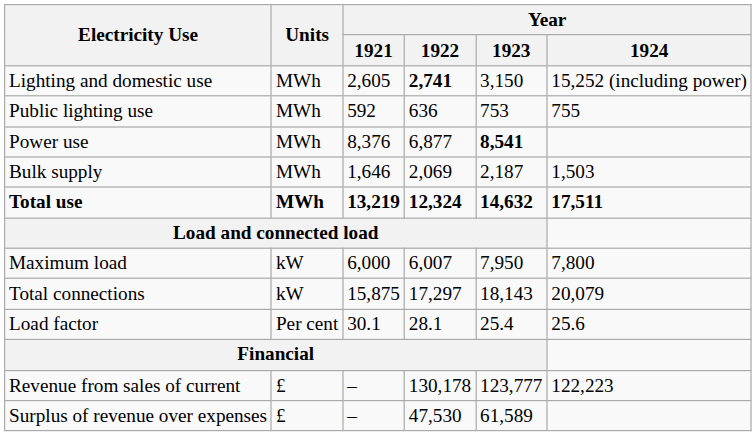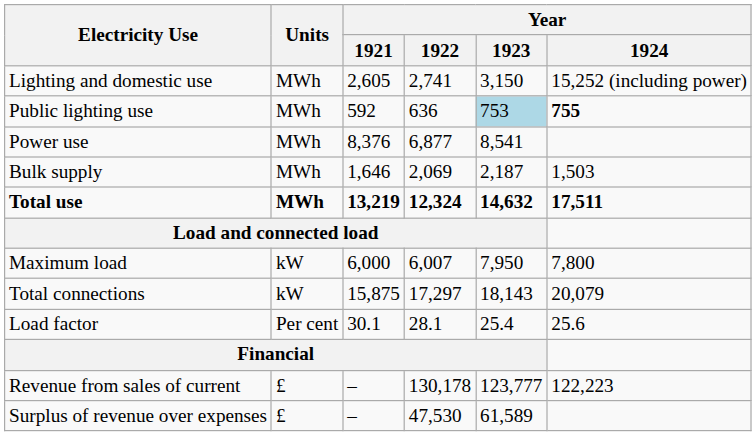(430, 80) bold -> (430, 80) normal
(494, 111) no background -> (494, 111) lightblue background
(566, 111) normal -> (566, 111) bold
(502, 141) bold -> (502, 141) normal
